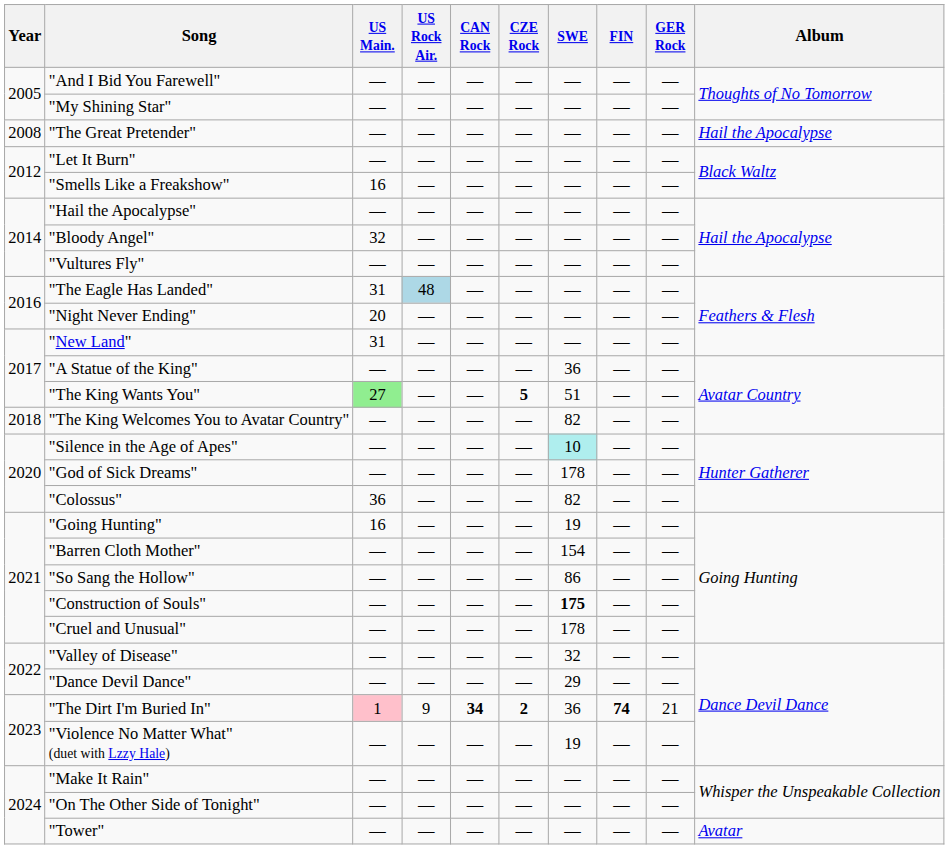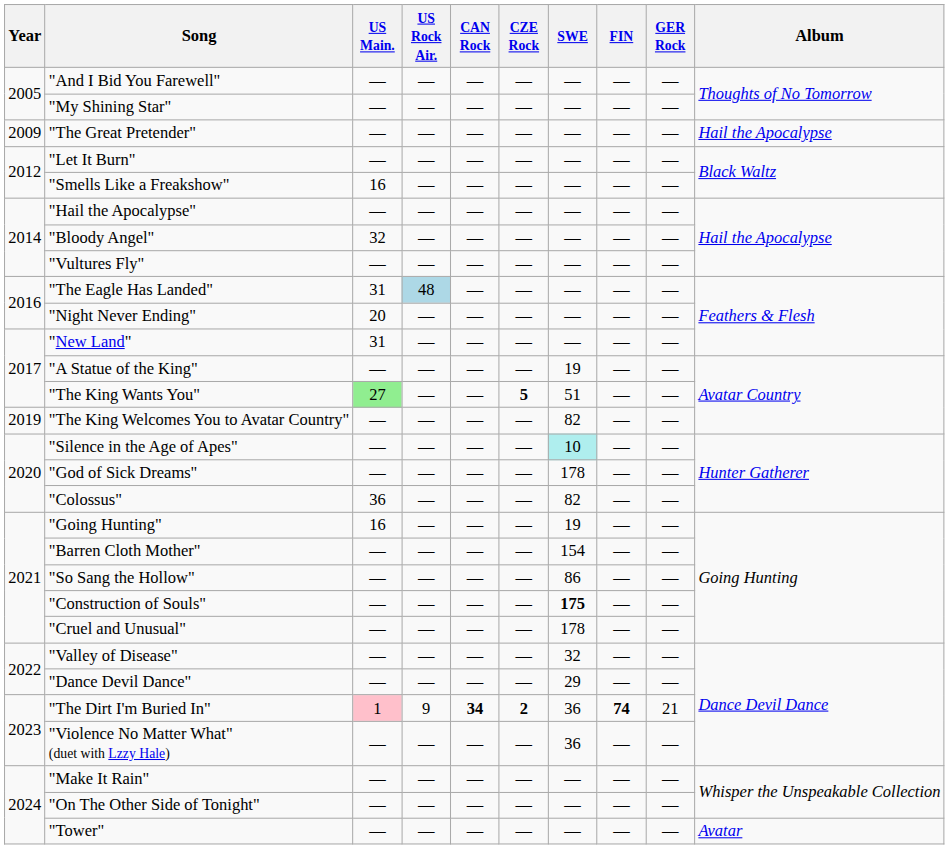(25, 133) 2008 -> (25, 133) 2009
(573, 368) 36 -> (573, 368) 19
(25, 420) 2018 -> (25, 420) 2019
(573, 743) 19 -> (573, 743) 36
